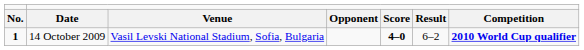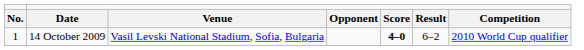(15, 36) bold -> (15, 36) normal
(514, 36) bold -> (510, 36) normal
